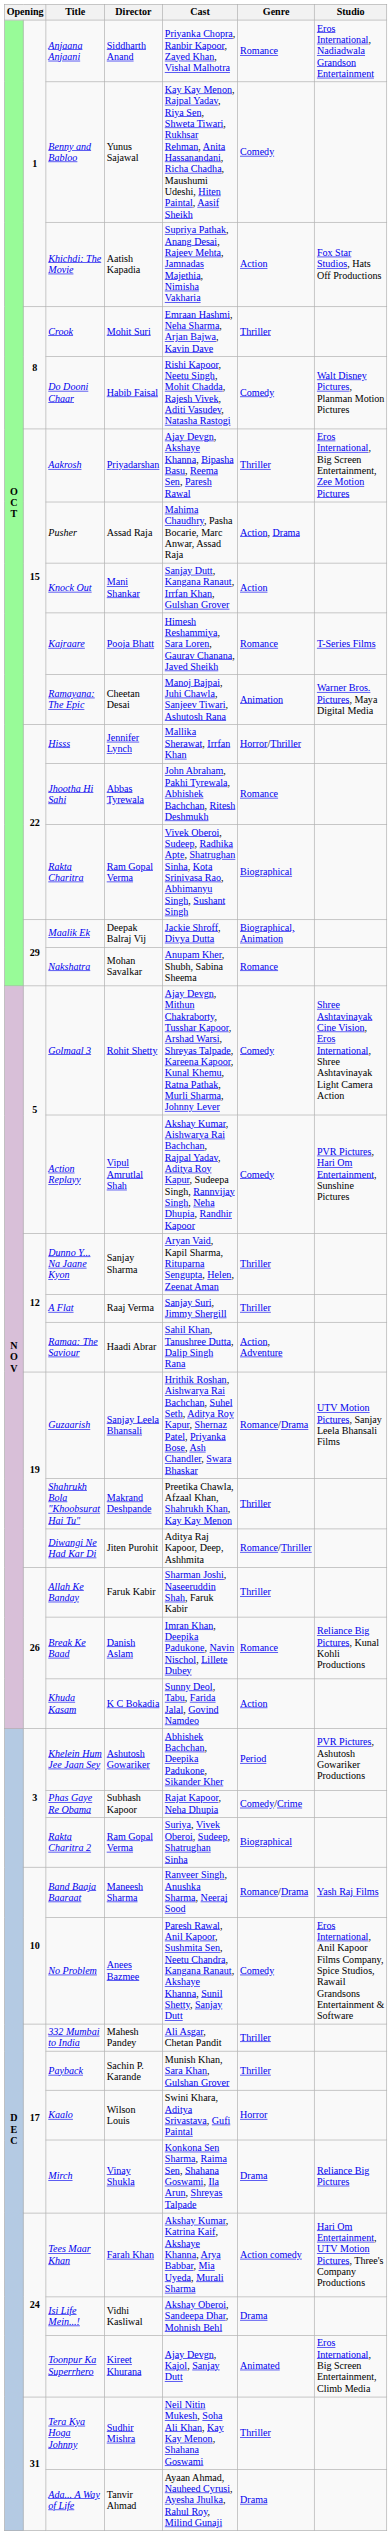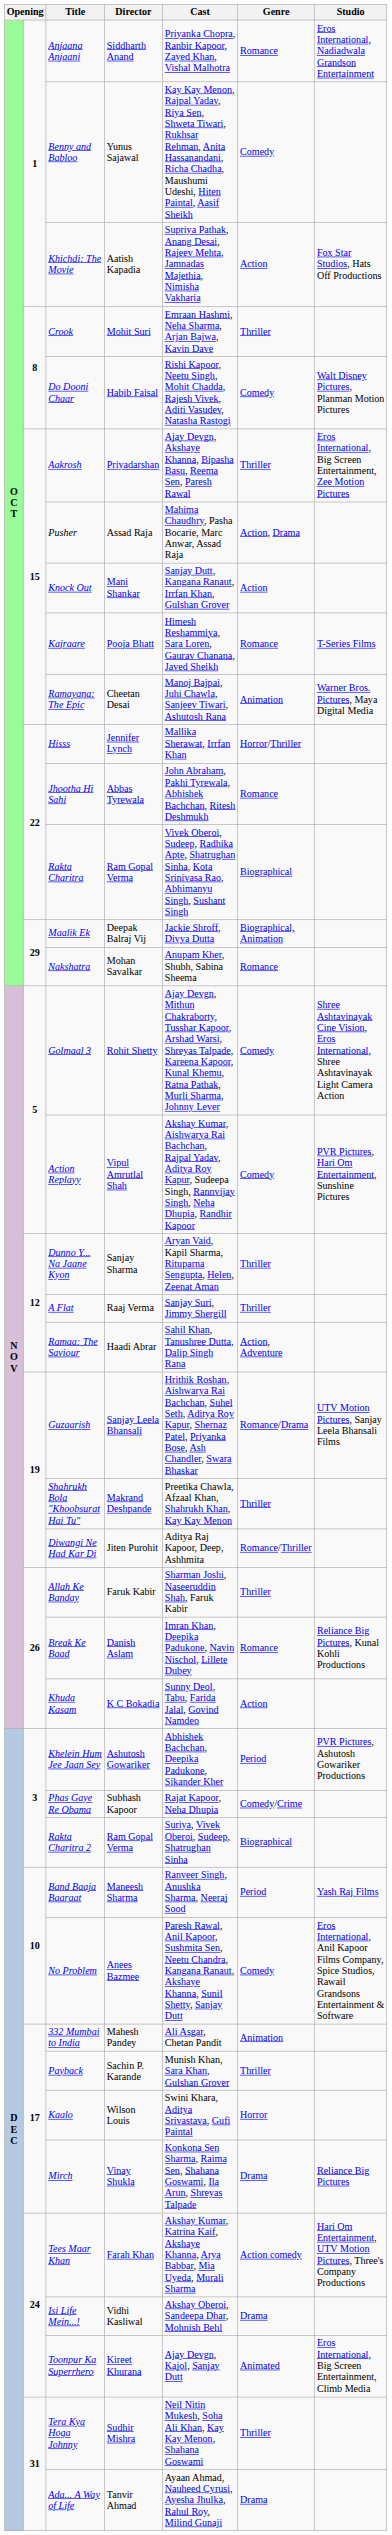(274, 1892) Romance/Drama -> (253, 1892) Period
(255, 2037) Thriller -> (262, 2037) Animation
